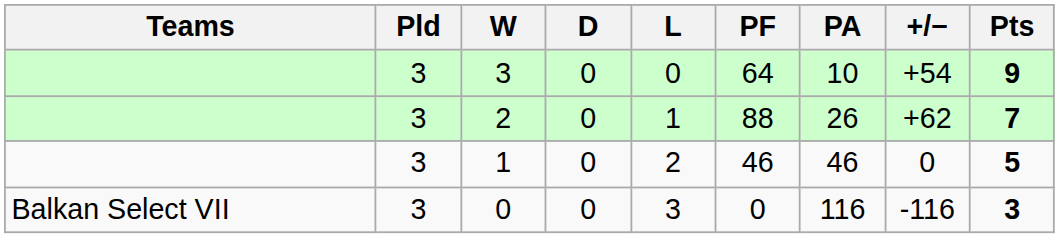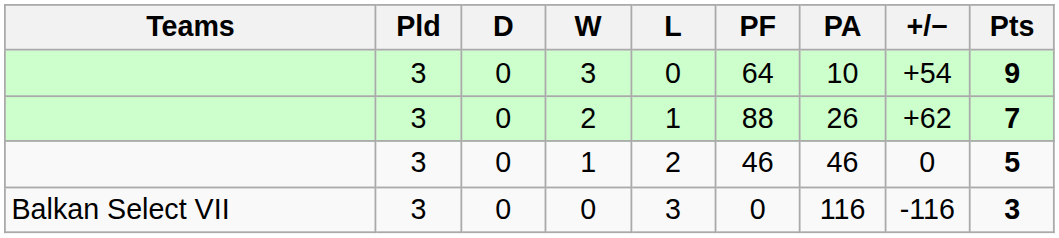columns swapped: (503, 27) <-> (588, 27)
